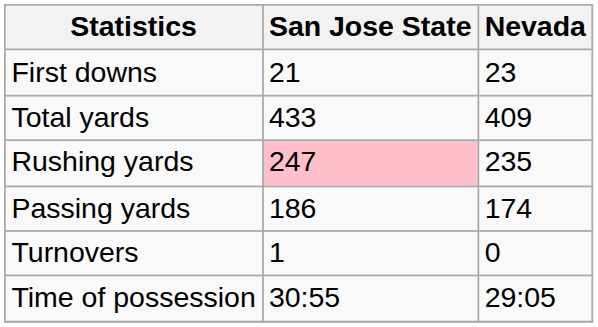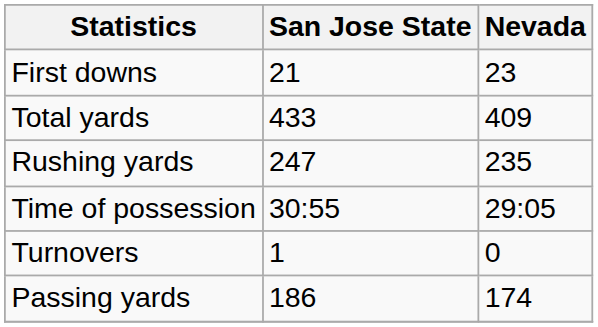(293, 162) pink background -> (293, 162) no background
rows swapped: (101, 207) <-> (134, 298)
